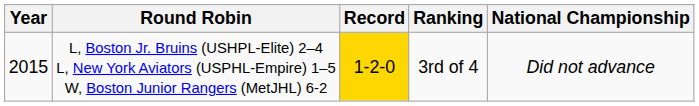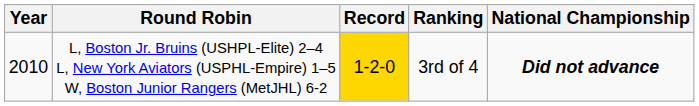(28, 66) 2015 -> (28, 66) 2010
(591, 66) normal -> (591, 66) bold
